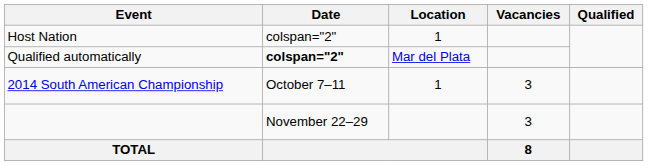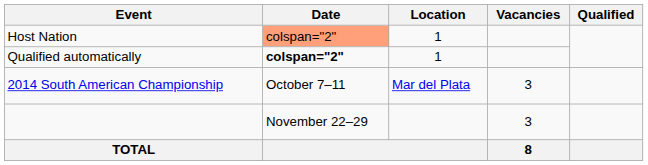(301, 36) no background -> (301, 36) lightsalmon background
(431, 57) Mar del Plata -> (438, 57) 1
(438, 85) 1 -> (431, 85) Mar del Plata
